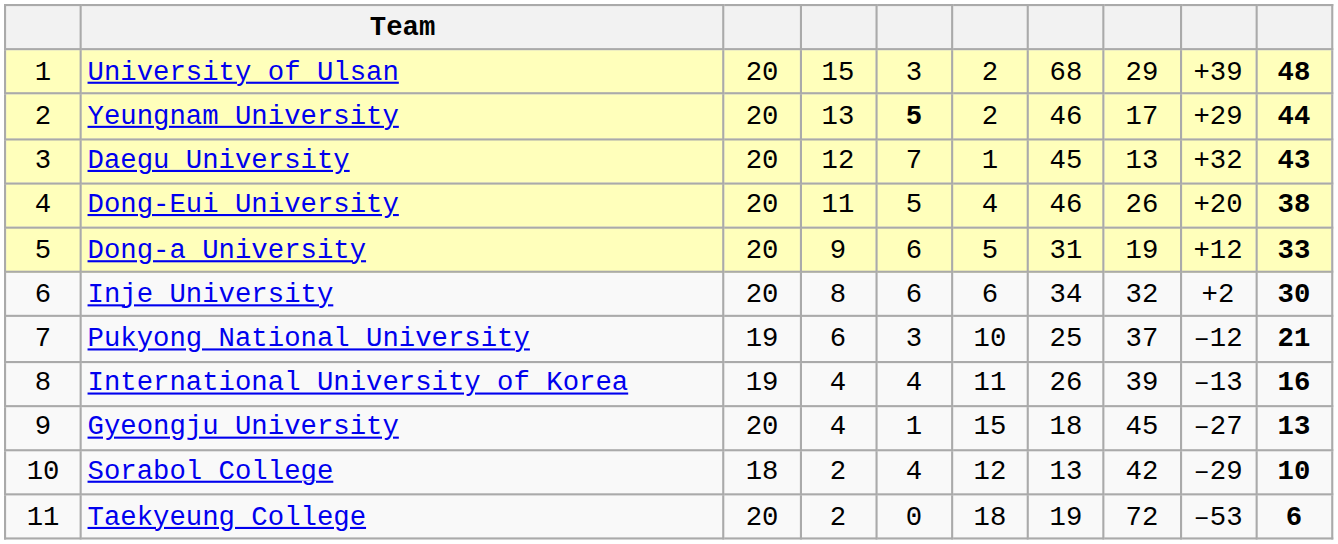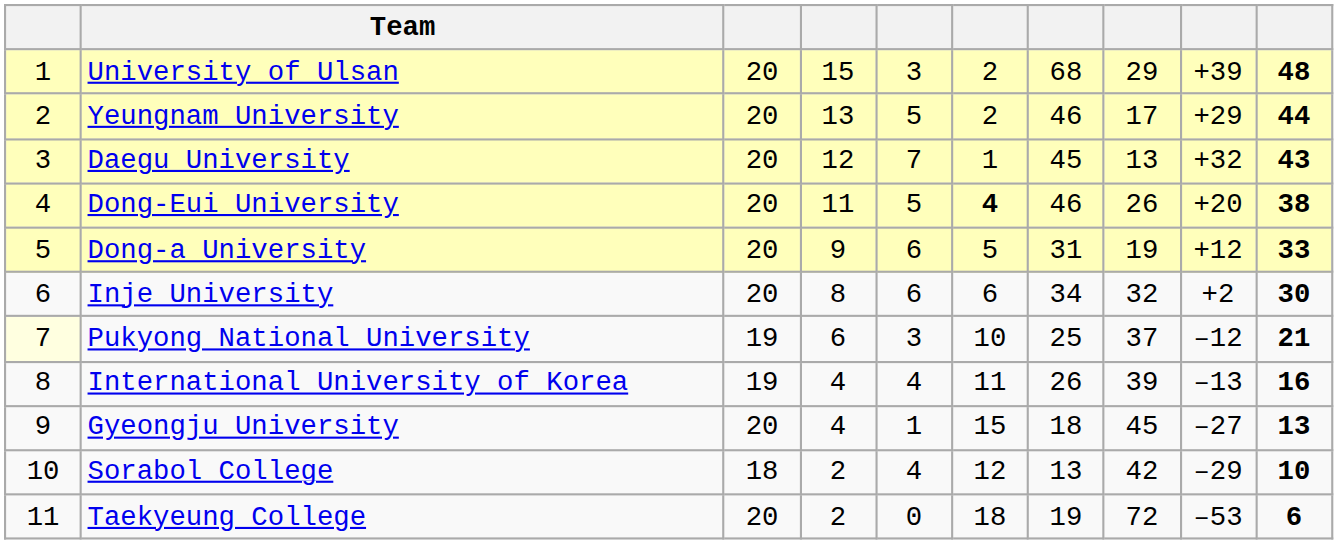(914, 116) bold -> (914, 116) normal
(990, 205) normal -> (990, 205) bold
(43, 339) no background -> (43, 339) lightyellow background
